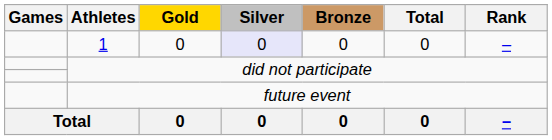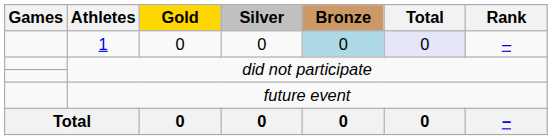(262, 44) lavender background -> (262, 44) no background
(343, 44) no background -> (343, 44) lightblue background
(425, 44) no background -> (425, 44) lavender background
